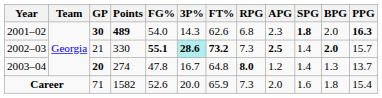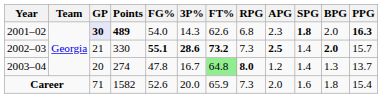(98, 31) no background -> (98, 31) lavender background
(190, 48) paleturquoise background -> (190, 48) no background
(98, 66) bold -> (98, 66) normal
(219, 66) no background -> (219, 66) lightgreen background
